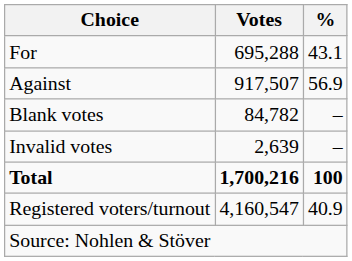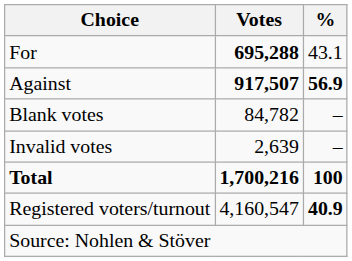(267, 51) normal -> (267, 51) bold
(267, 83) normal -> (267, 83) bold
(325, 83) normal -> (325, 83) bold
(325, 209) normal -> (325, 209) bold
